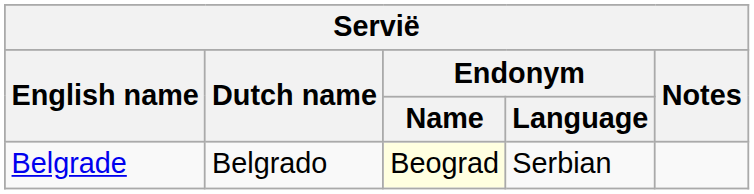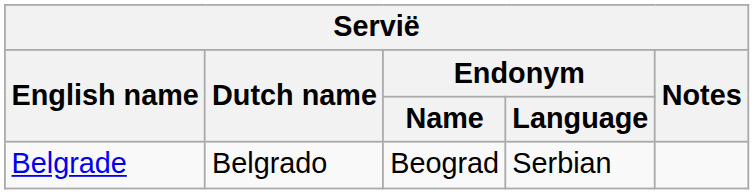(445, 164) lightyellow background -> (445, 164) no background
